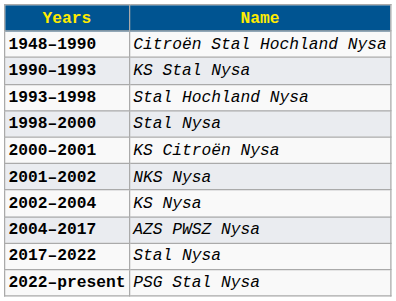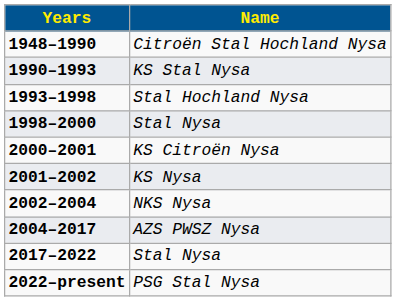(172, 177) NKS Nysa -> (167, 177) KS Nysa
(167, 203) KS Nysa -> (172, 203) NKS Nysa
